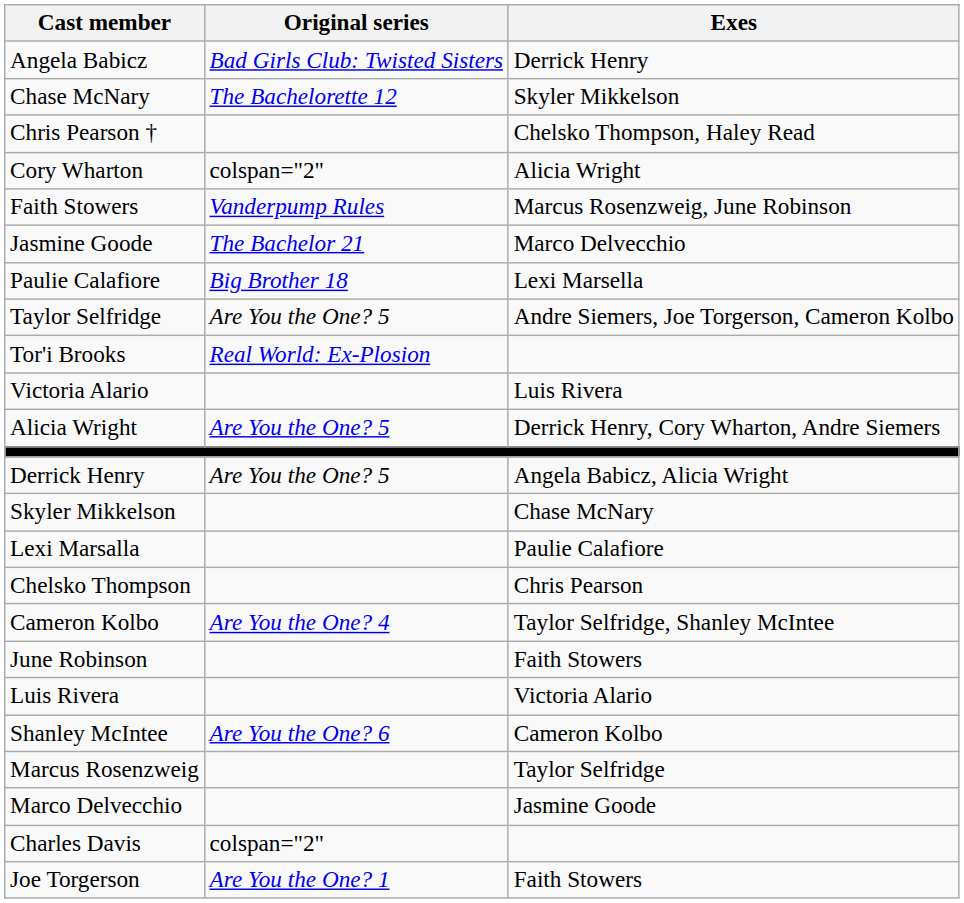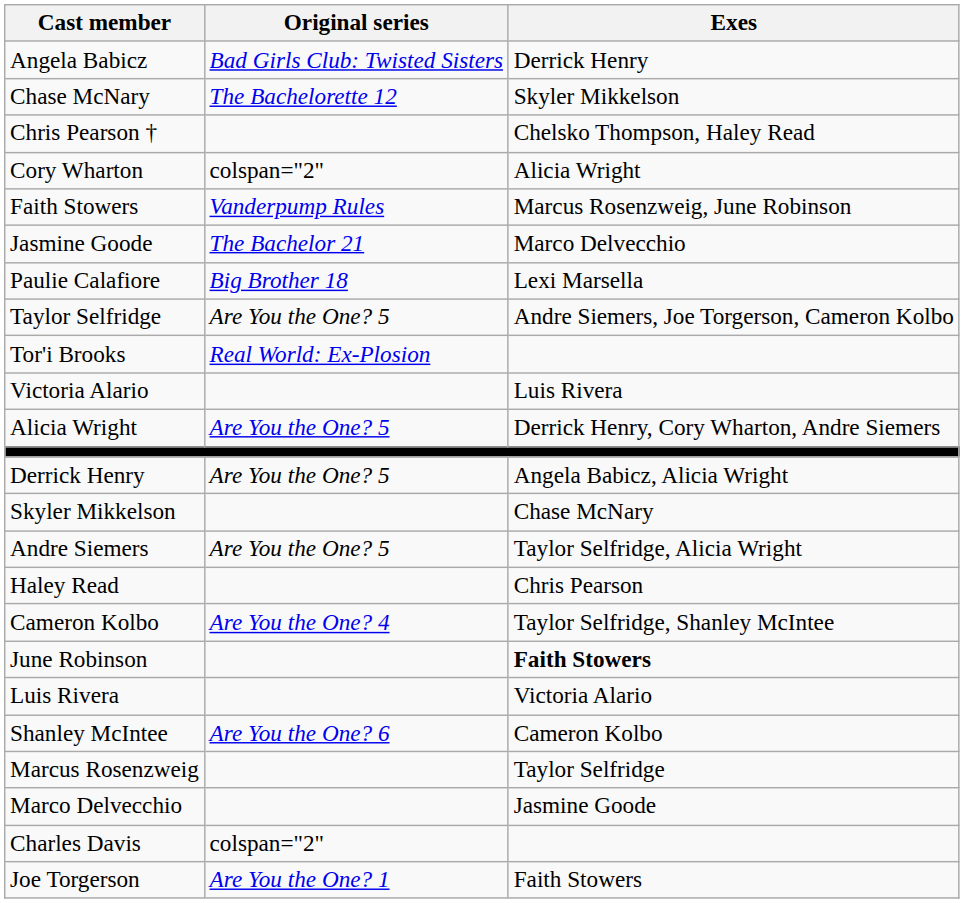- row: (75, 548)
- row: (100, 585)
+ row: (79, 548)
+ row: (65, 585)
(578, 659) normal -> (582, 659) bold
